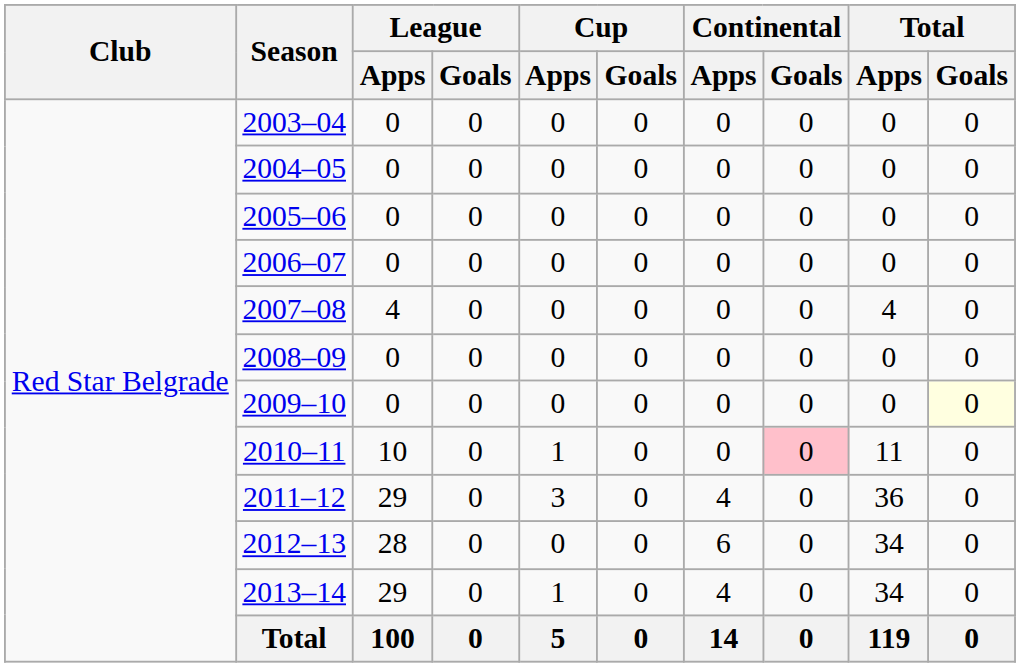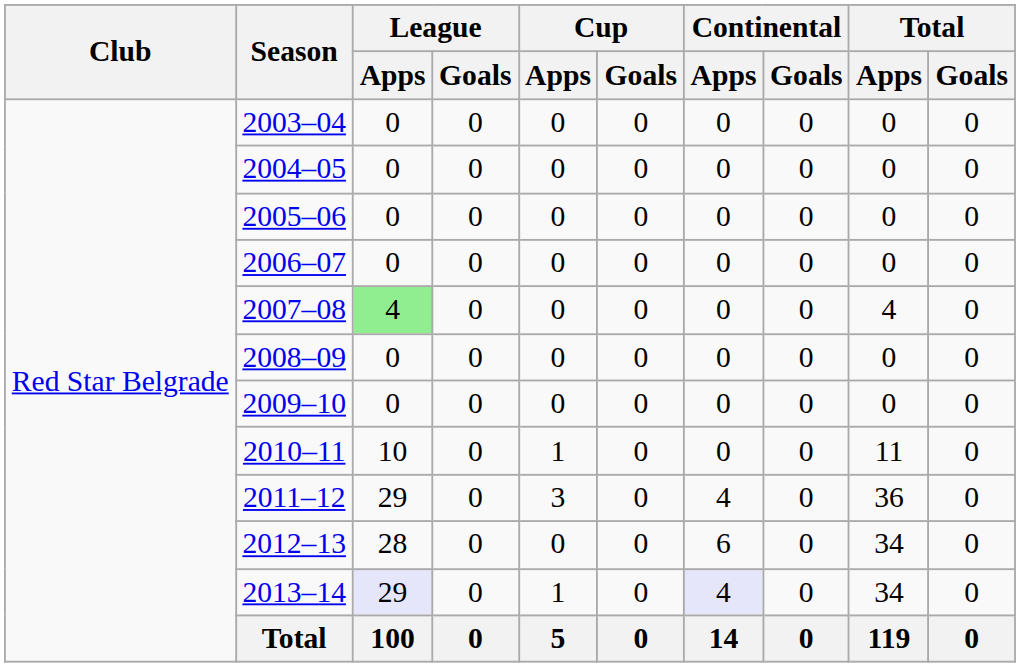(393, 309) no background -> (393, 309) lightgreen background
(972, 403) lightyellow background -> (972, 403) no background
(806, 450) pink background -> (806, 450) no background
(393, 591) no background -> (393, 591) lavender background
(724, 591) no background -> (724, 591) lavender background
